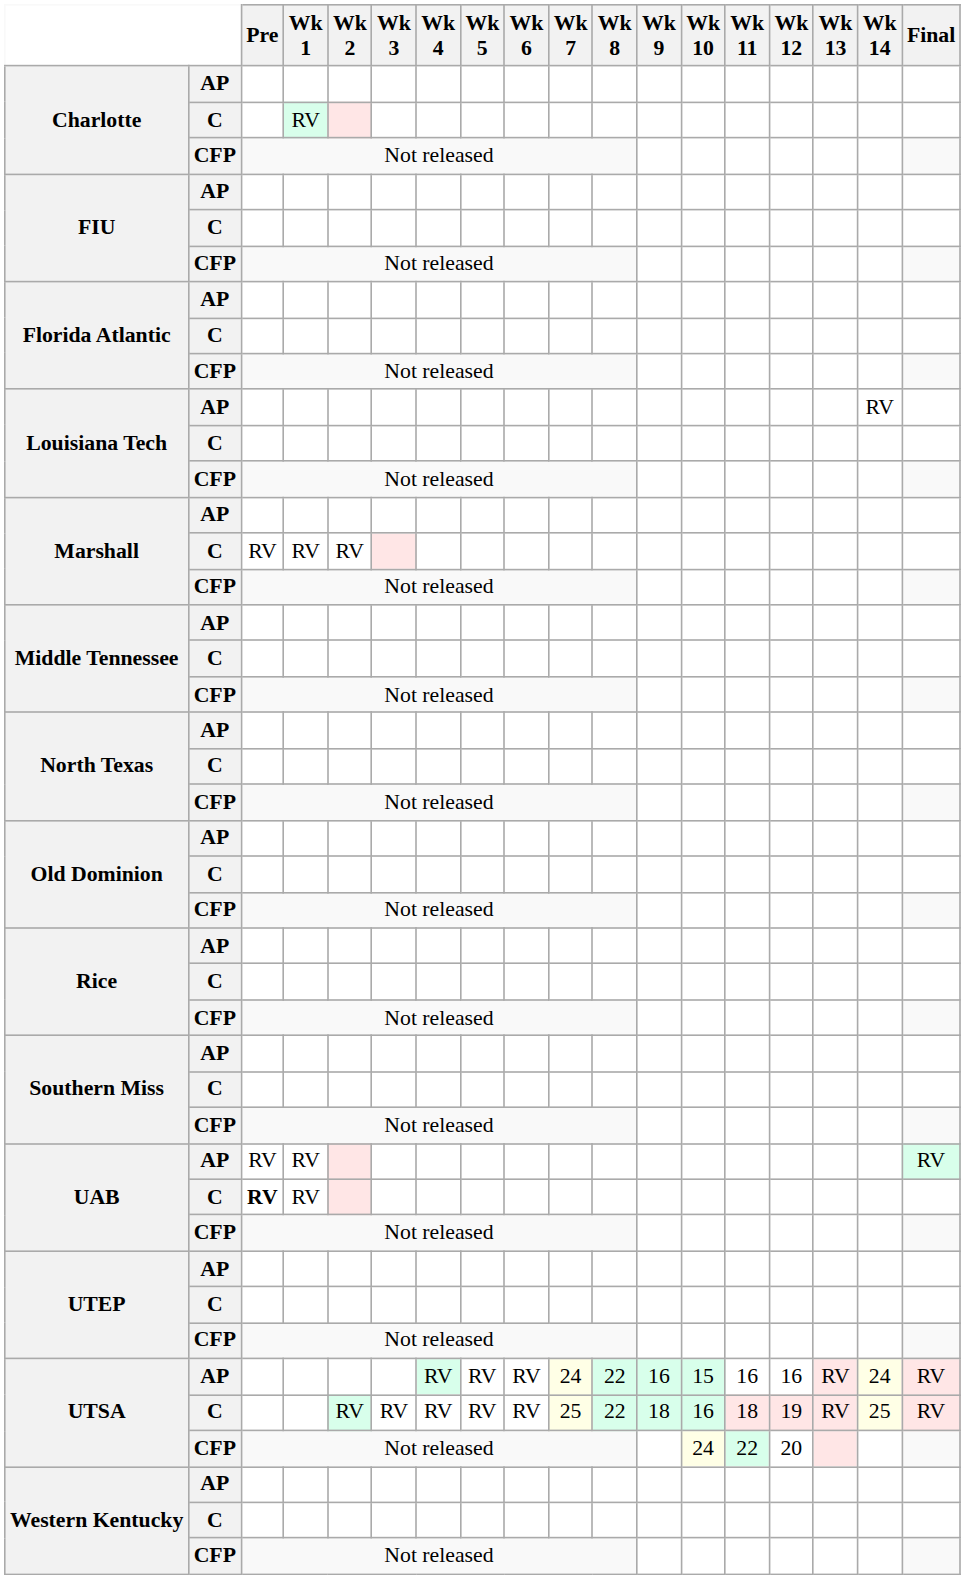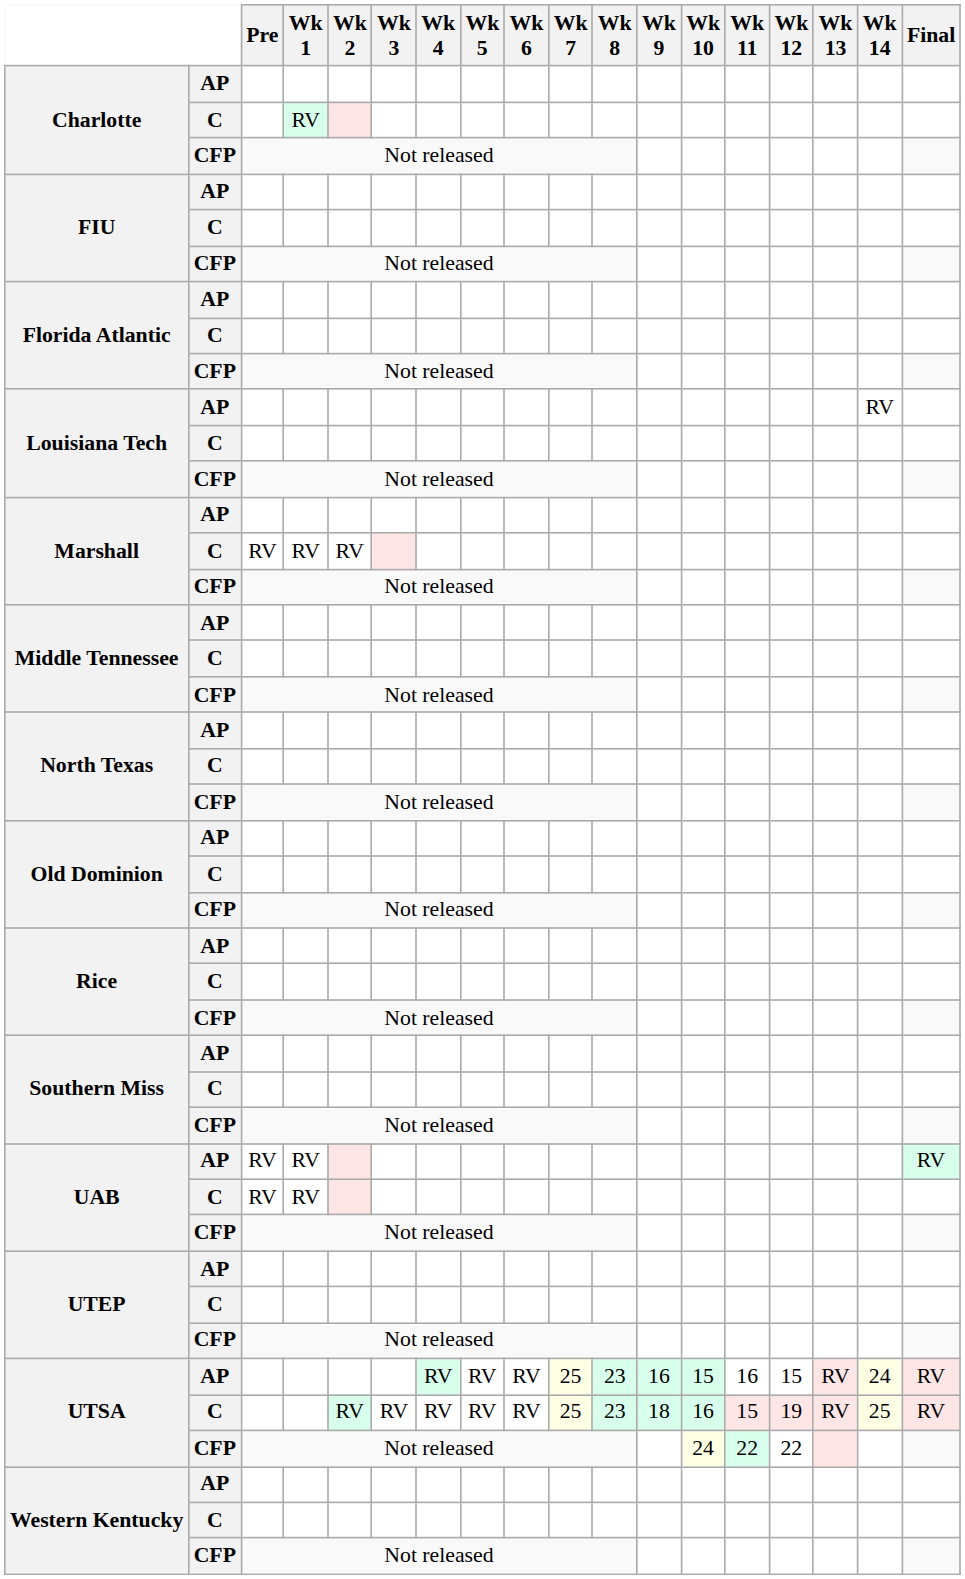(262, 1196) bold -> (262, 1196) normal
(571, 1375) 24 -> (571, 1375) 25
(615, 1375) 22 -> (615, 1375) 23
(791, 1375) 16 -> (791, 1375) 15
(615, 1411) 22 -> (615, 1411) 23
(747, 1411) 18 -> (747, 1411) 15
(791, 1447) 20 -> (791, 1447) 22
